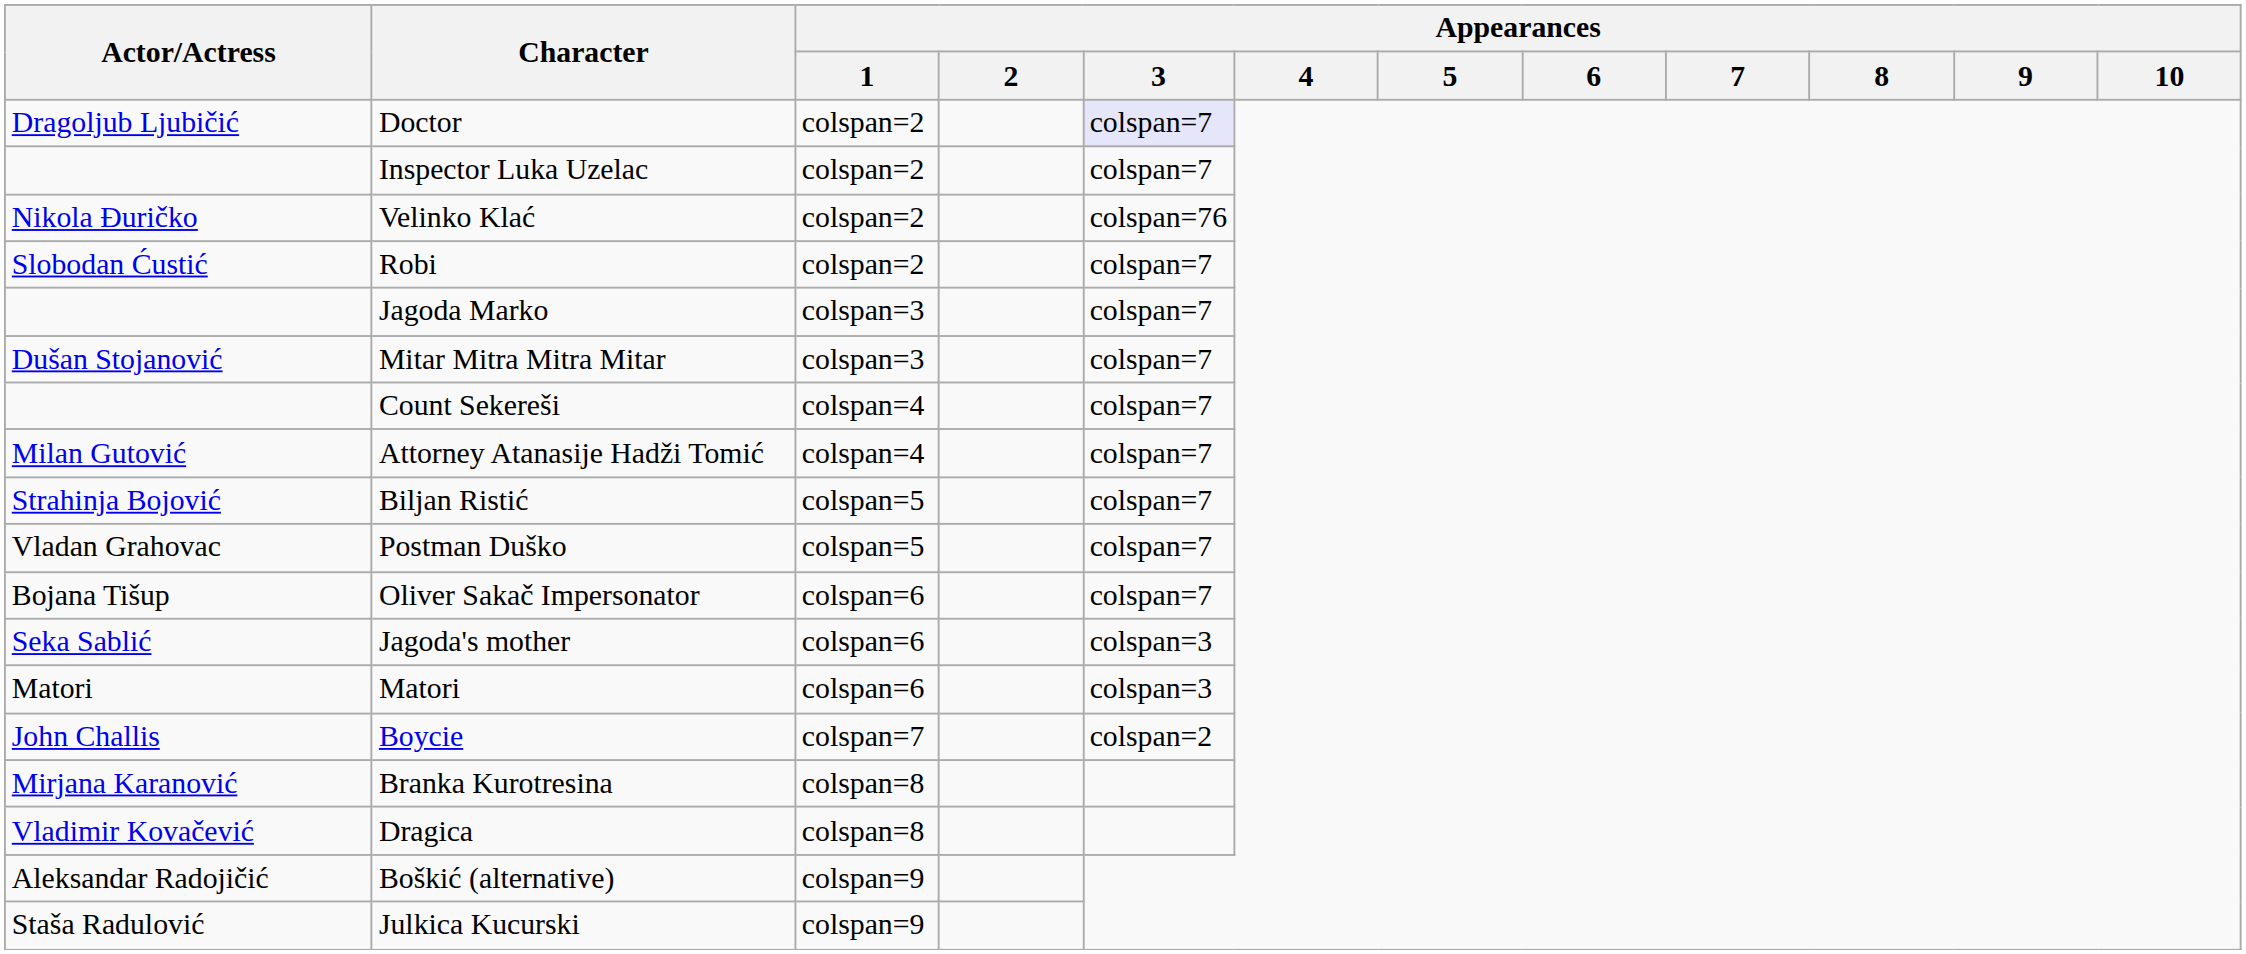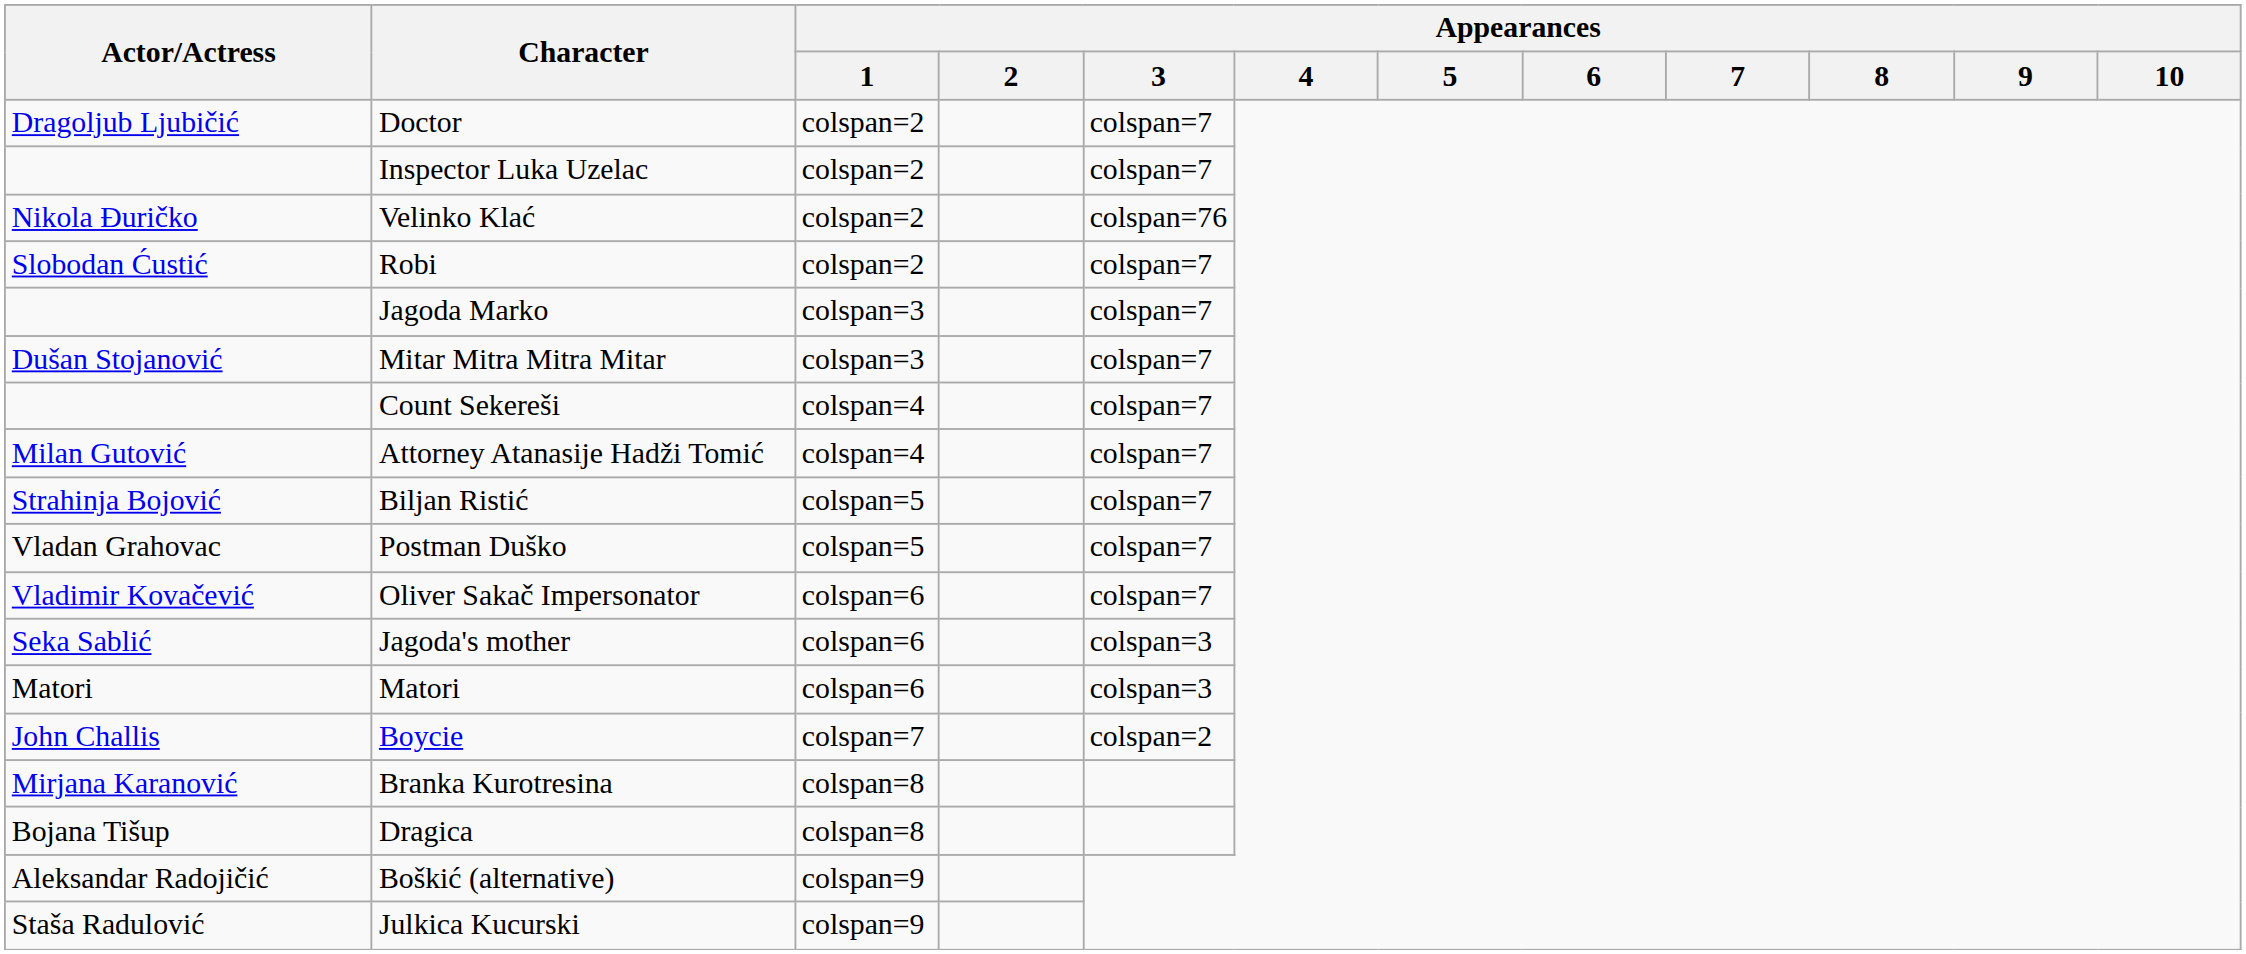(1151, 122) lavender background -> (1151, 122) no background
(91, 594) Bojana Tišup -> (133, 594) Vladimir Kovačević
(133, 830) Vladimir Kovačević -> (91, 830) Bojana Tišup
